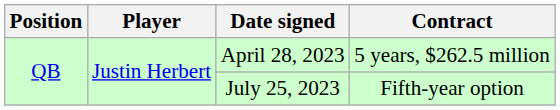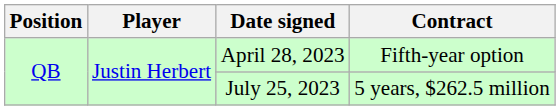(452, 54) 5 years, $262.5 million -> (452, 54) Fifth-year option
(452, 88) Fifth-year option -> (452, 88) 5 years, $262.5 million
